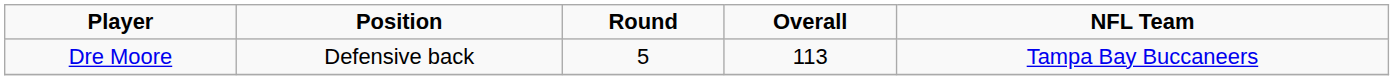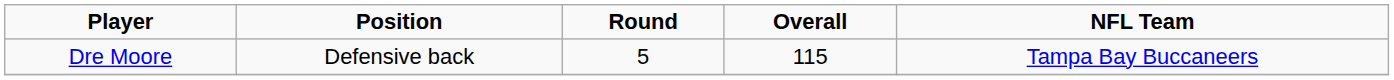(810, 56) 113 -> (810, 56) 115
